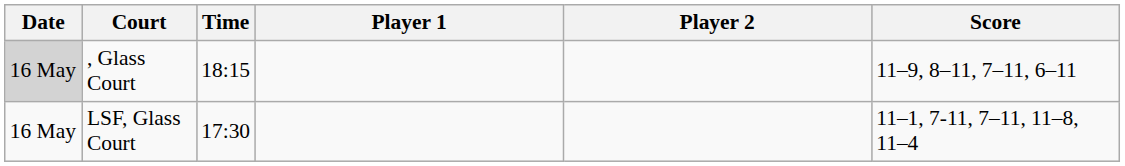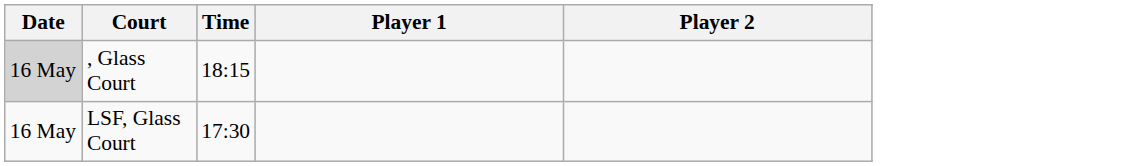- column: (995, 22)
